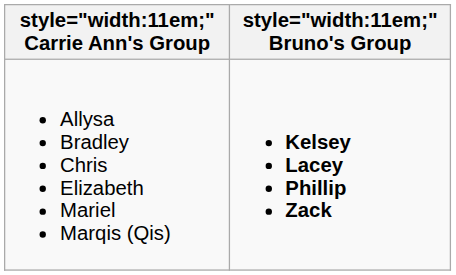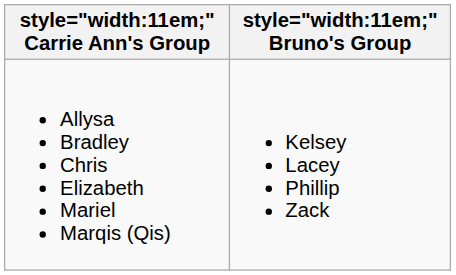(340, 176) bold -> (340, 176) normal
